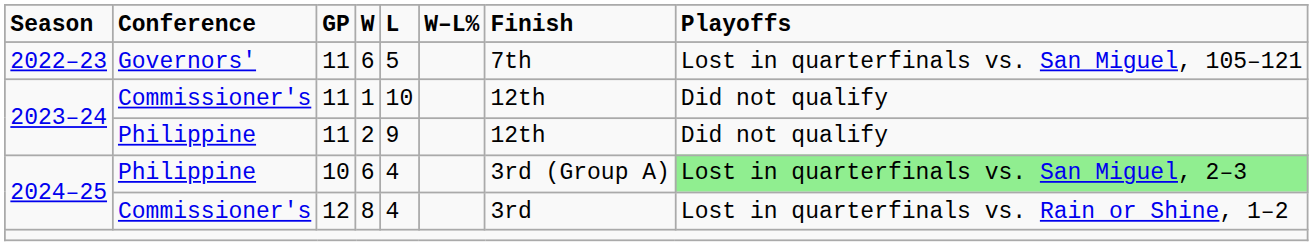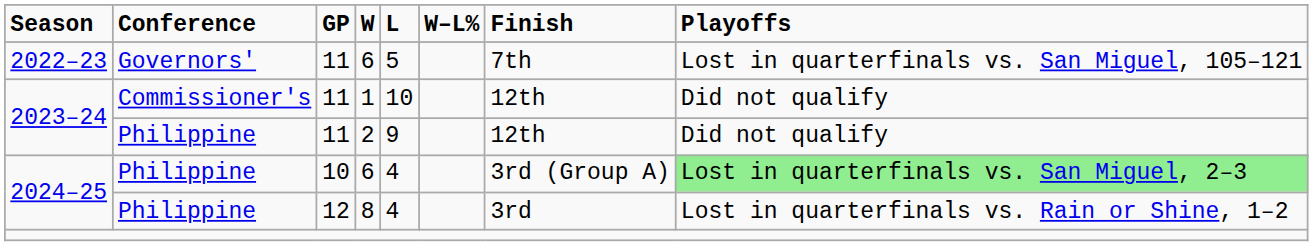(215, 211) Commissioner's -> (187, 211) Philippine
